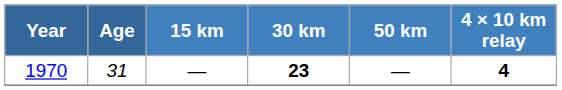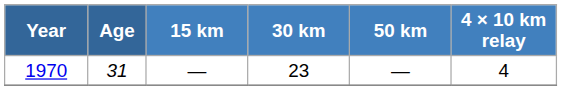(299, 71) bold -> (299, 71) normal
(504, 71) bold -> (504, 71) normal
